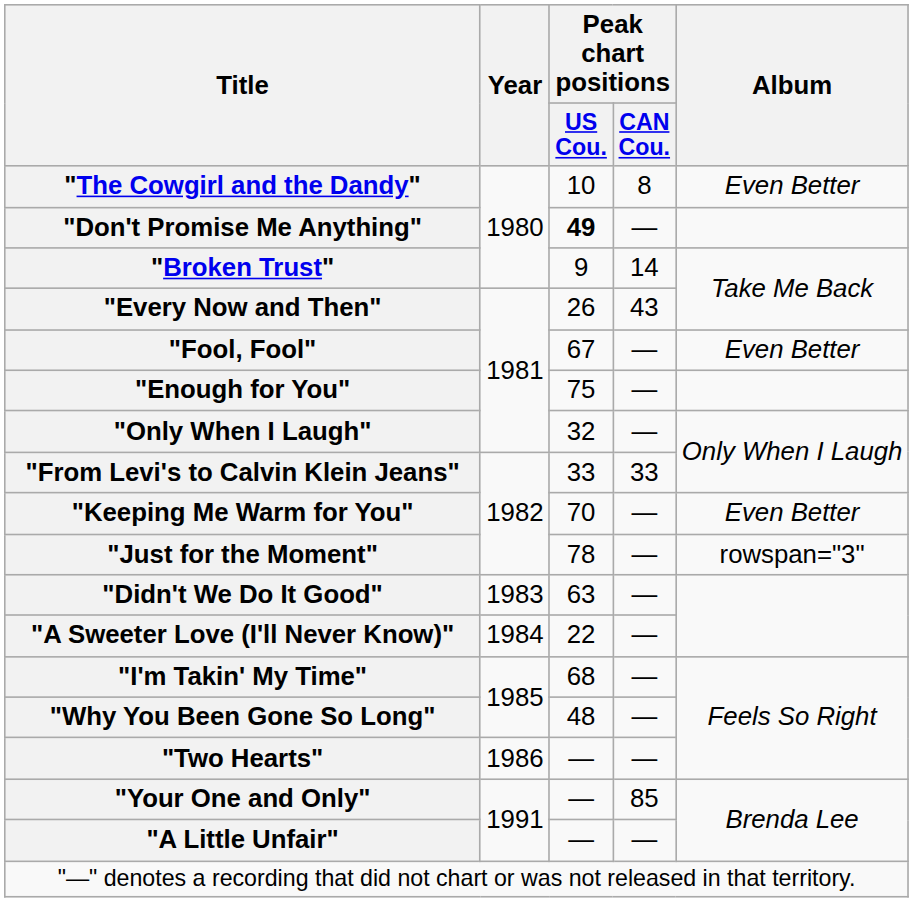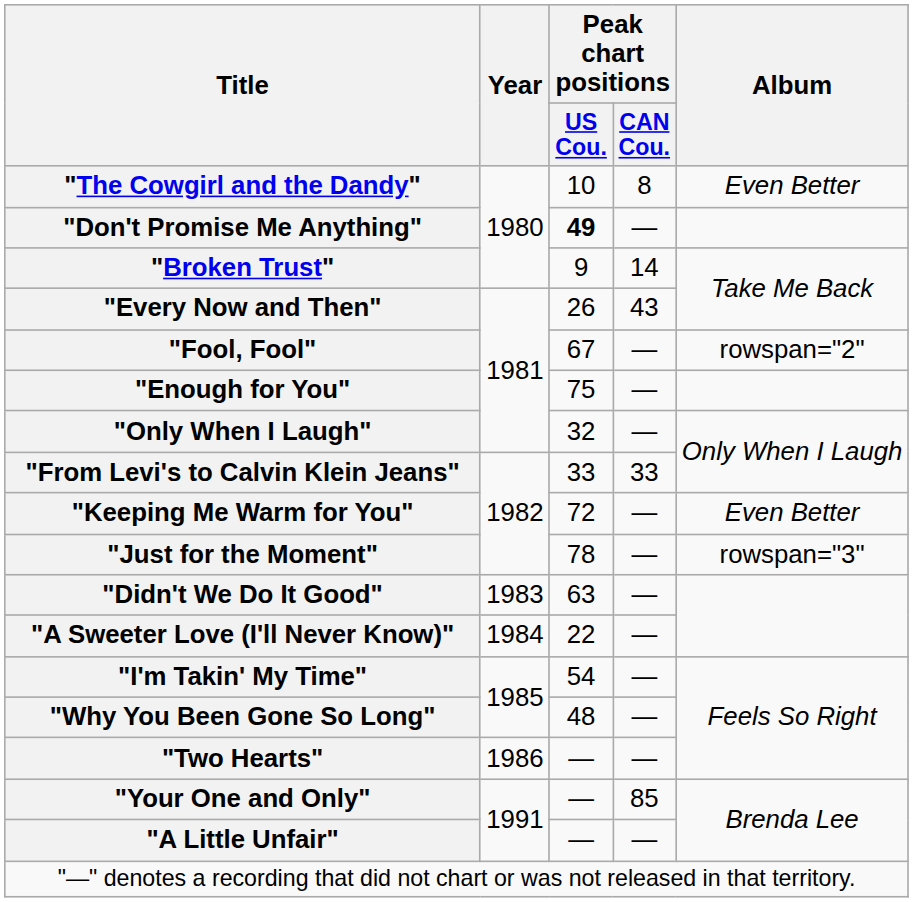(792, 349) Even Better -> (792, 349) rowspan="2"
(581, 512) 70 -> (581, 512) 72
(581, 676) 68 -> (581, 676) 54
